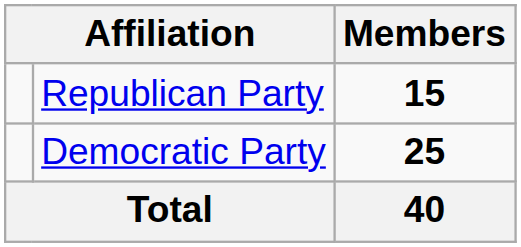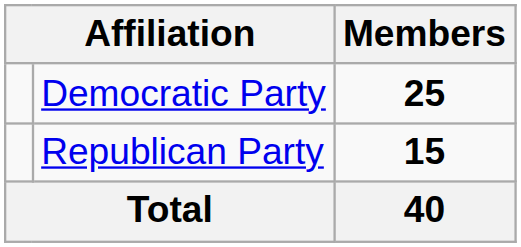rows swapped: (183, 151) <-> (182, 92)
